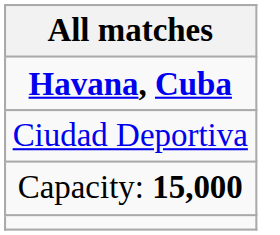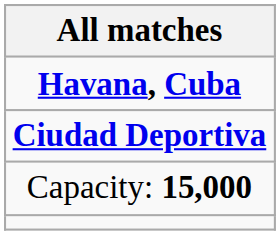(130, 135) normal -> (139, 135) bold
